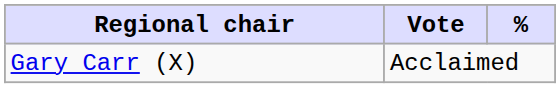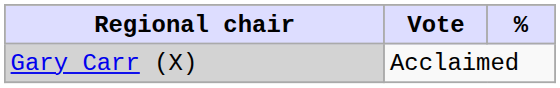(104, 63) no background -> (104, 63) lightgrey background
